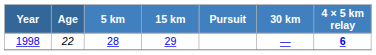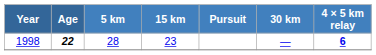(68, 42) normal -> (68, 42) bold
(170, 42) 29 -> (170, 42) 23
